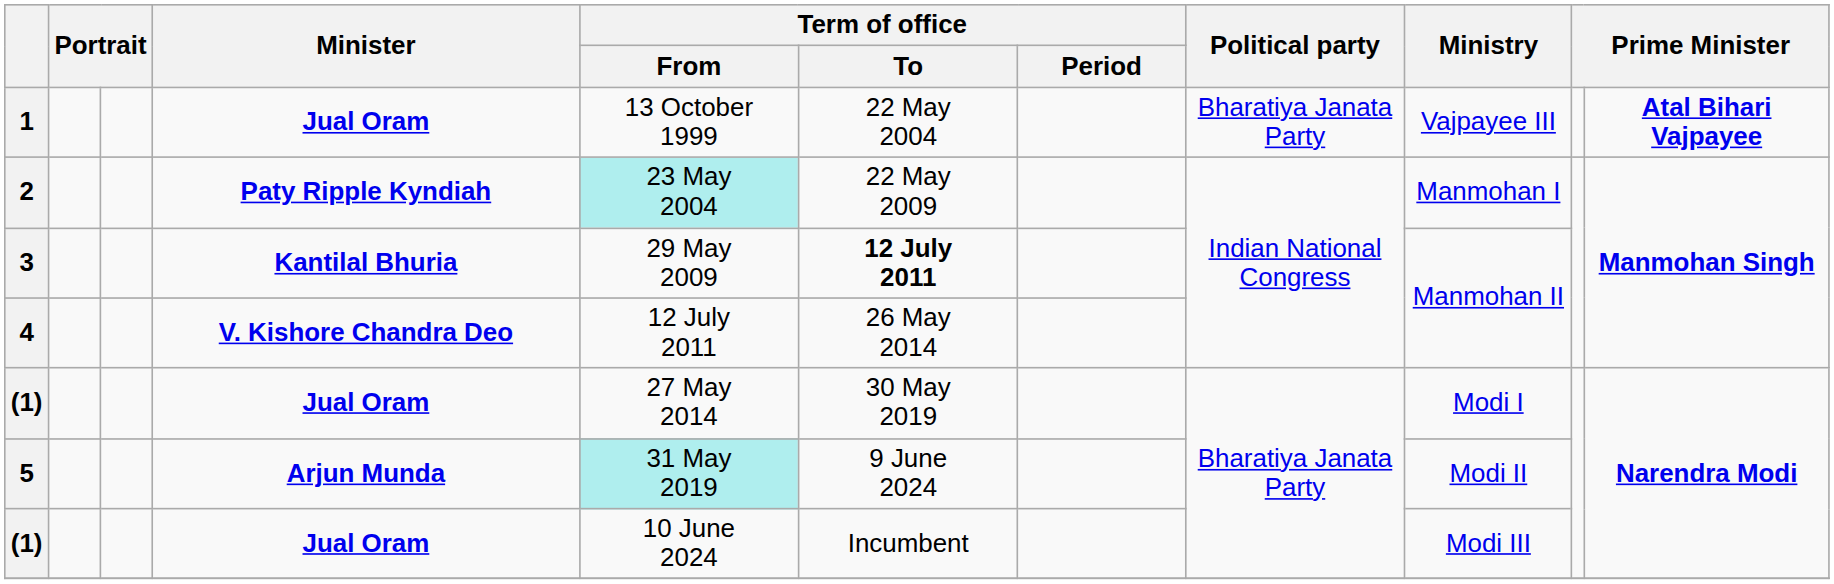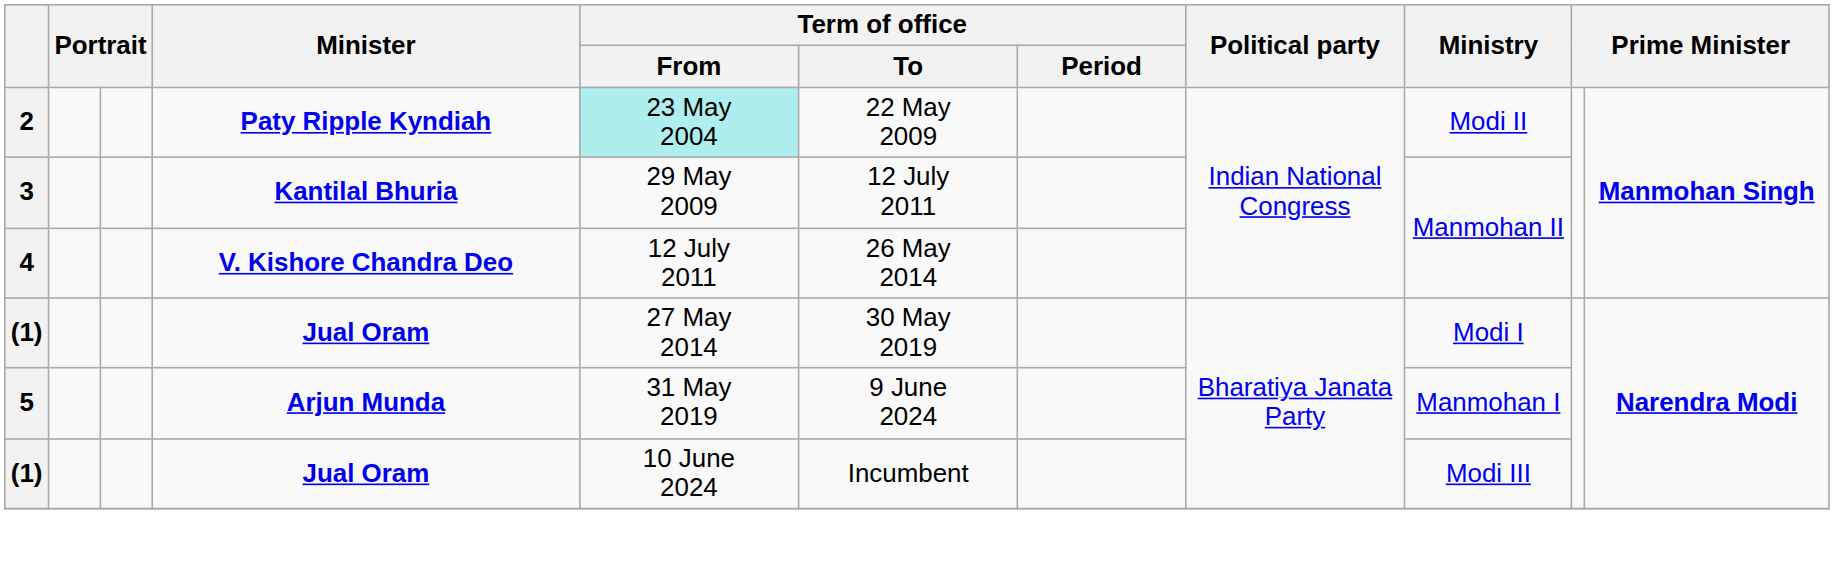- row: (27, 121)
(1488, 192) Manmohan I -> (1488, 121) Modi II
(908, 262) bold -> (908, 192) normal
(689, 473) paleturquoise background -> (689, 402) no background
(1488, 473) Modi II -> (1488, 402) Manmohan I
